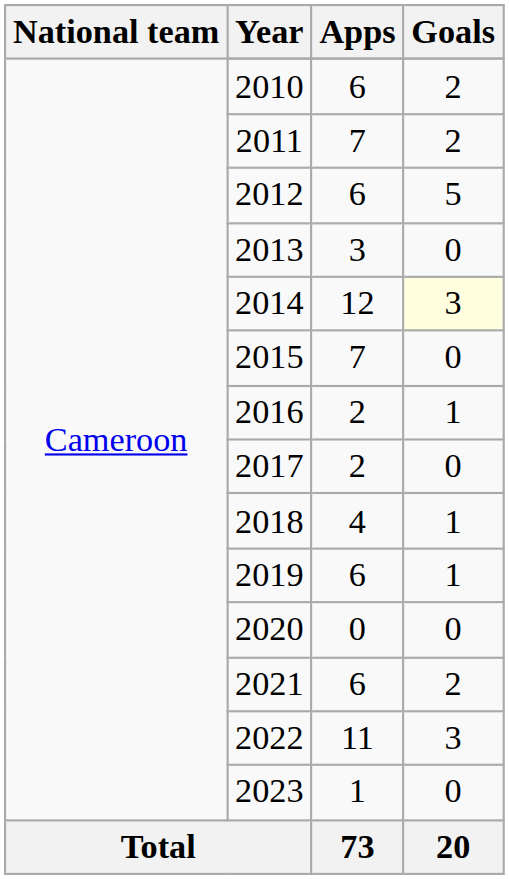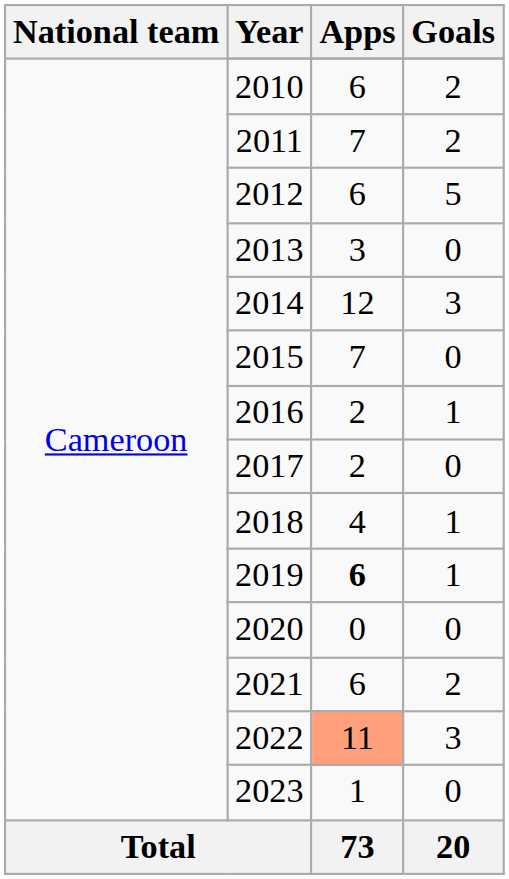(453, 303) lightyellow background -> (453, 303) no background
(357, 574) normal -> (357, 574) bold
(357, 737) no background -> (357, 737) lightsalmon background
